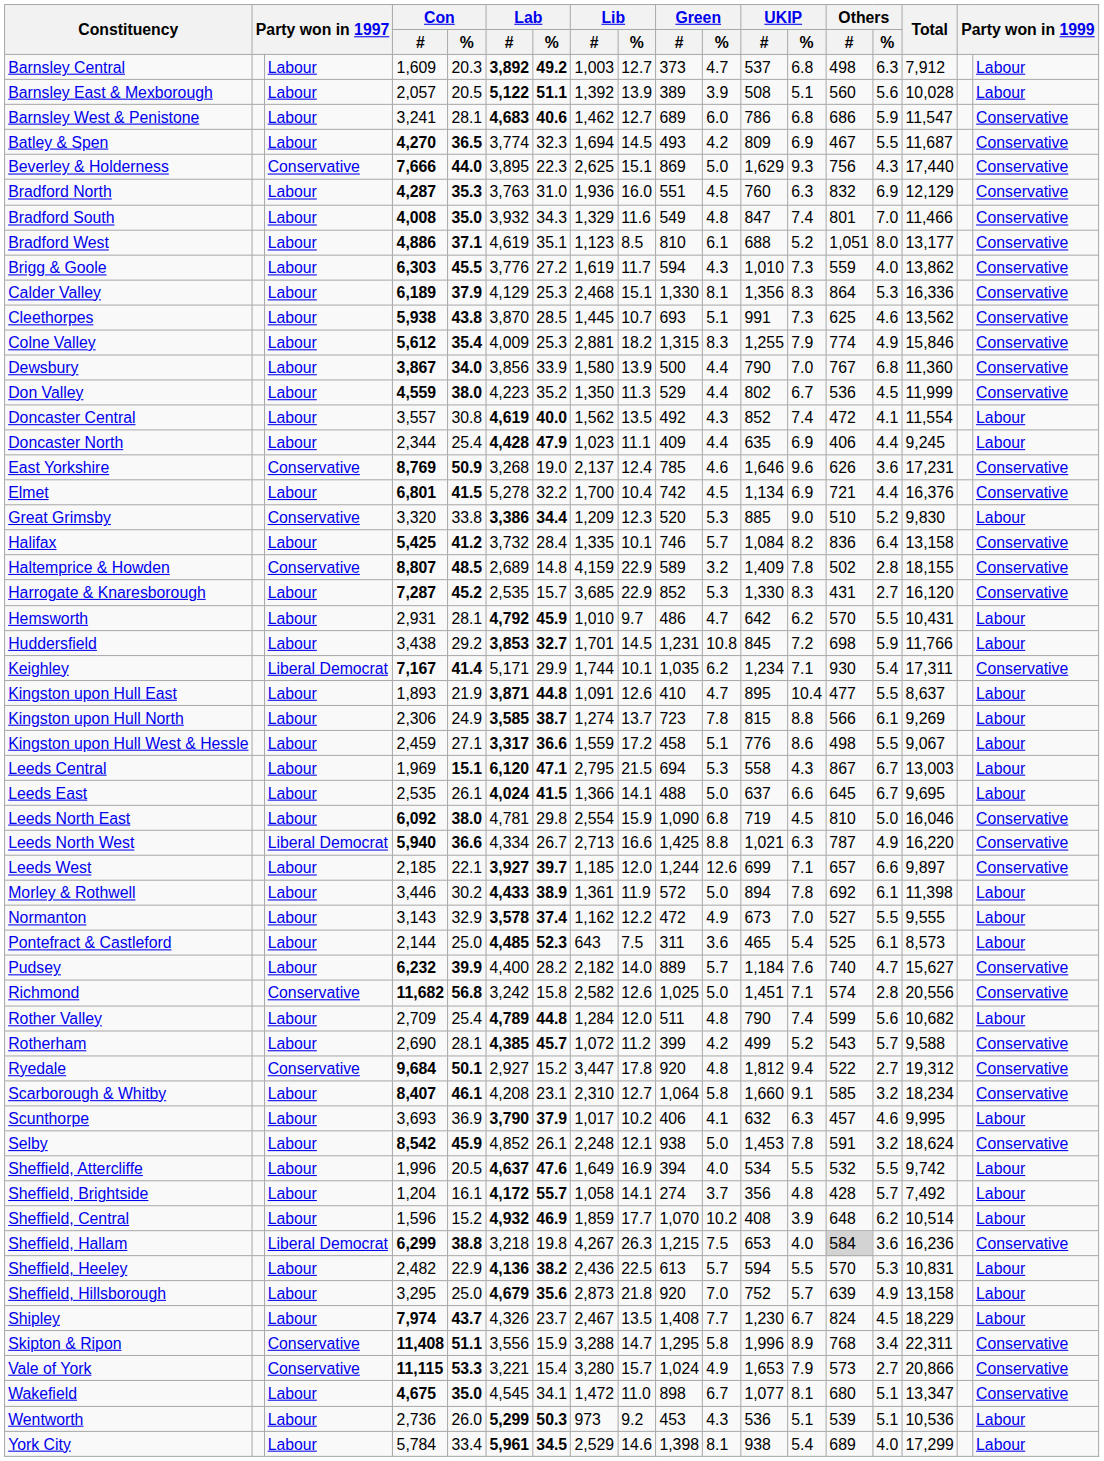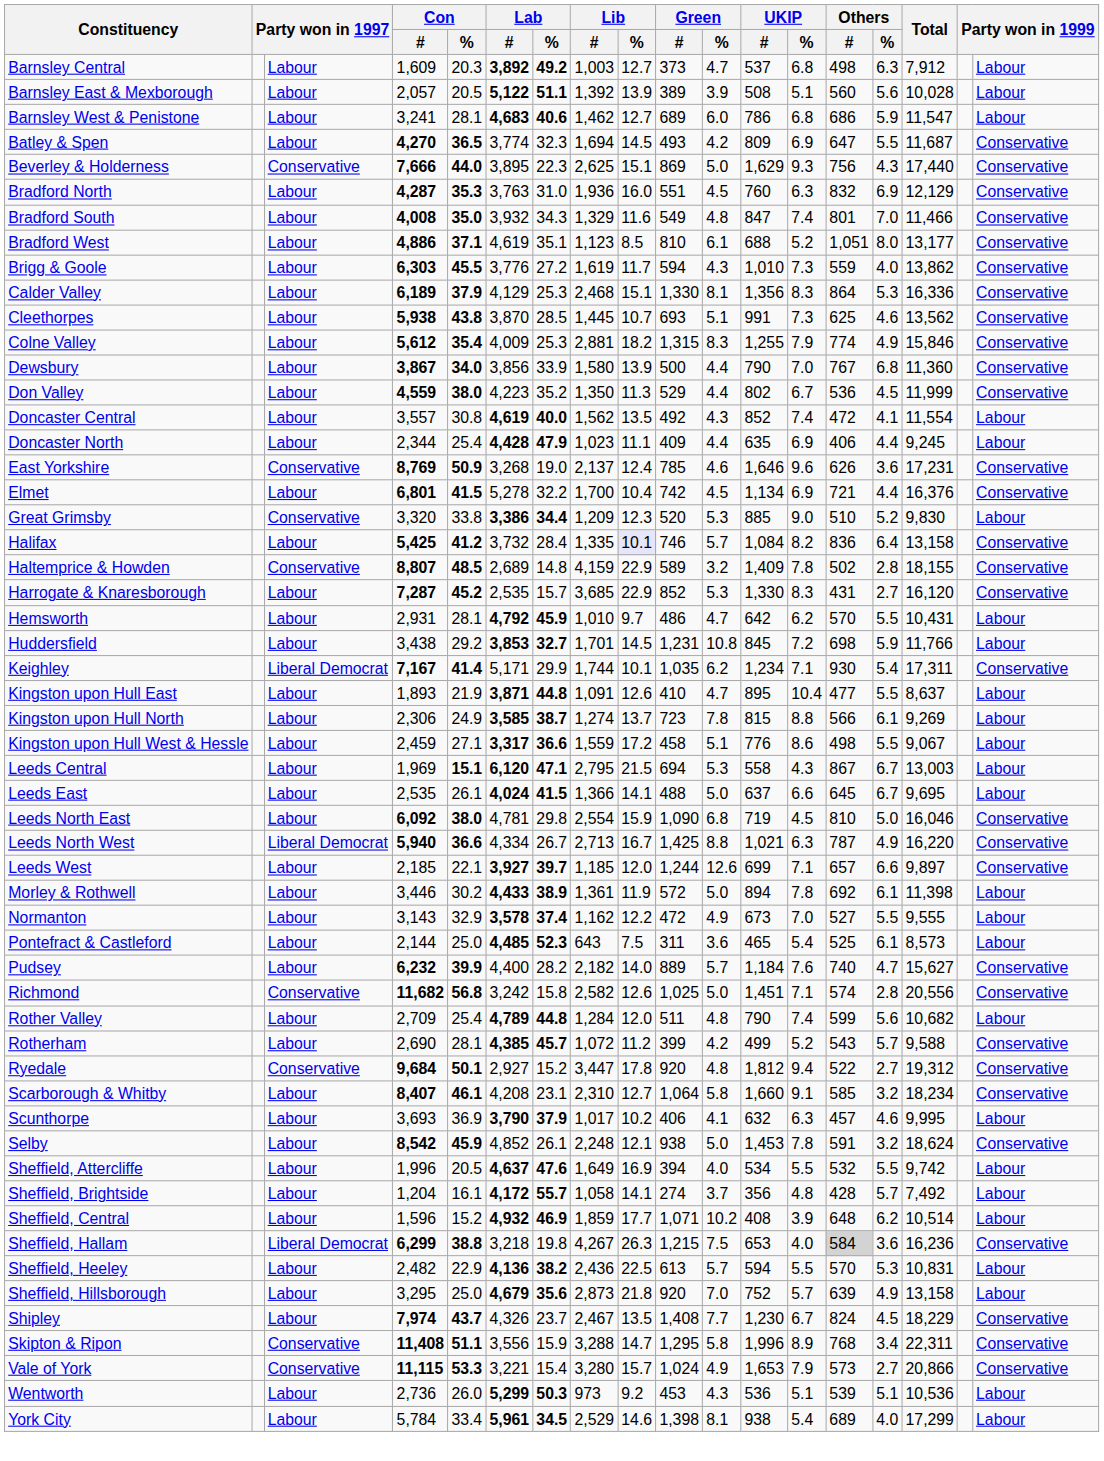(1022, 117) Conservative -> (1001, 117) Labour
(843, 142) 467 -> (843, 142) 647
(637, 543) no background -> (637, 543) lavender background
(637, 843) 16.6 -> (637, 843) 16.7
(679, 1218) 1,070 -> (679, 1218) 1,071
(1001, 1319) Labour -> (1022, 1319) Conservative
- row: (43, 1394)
